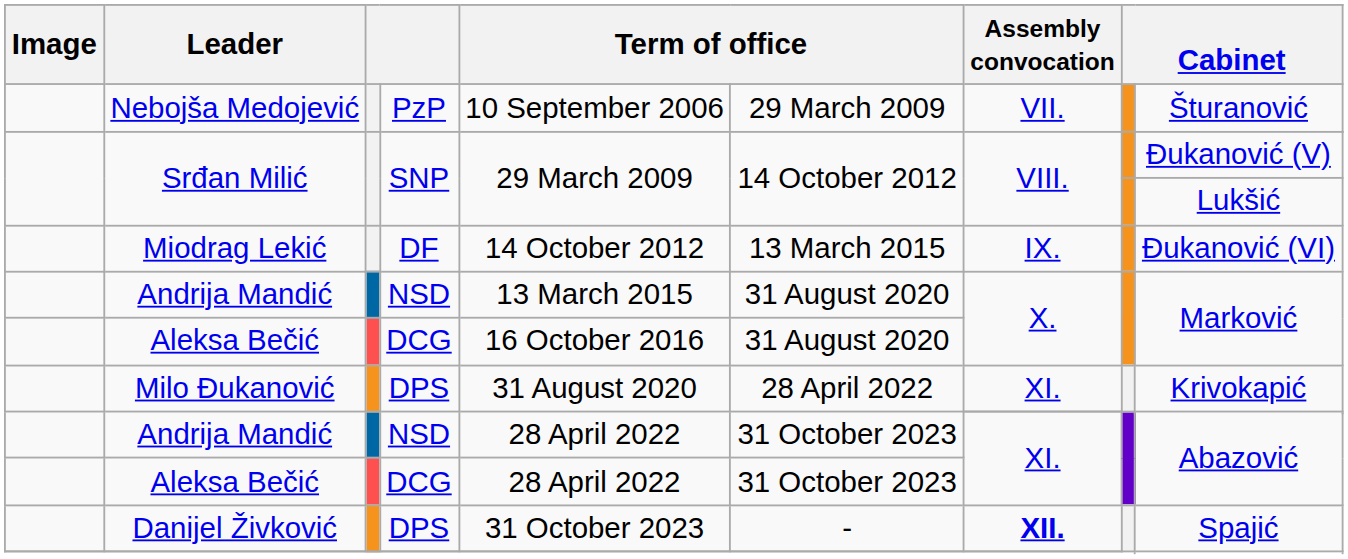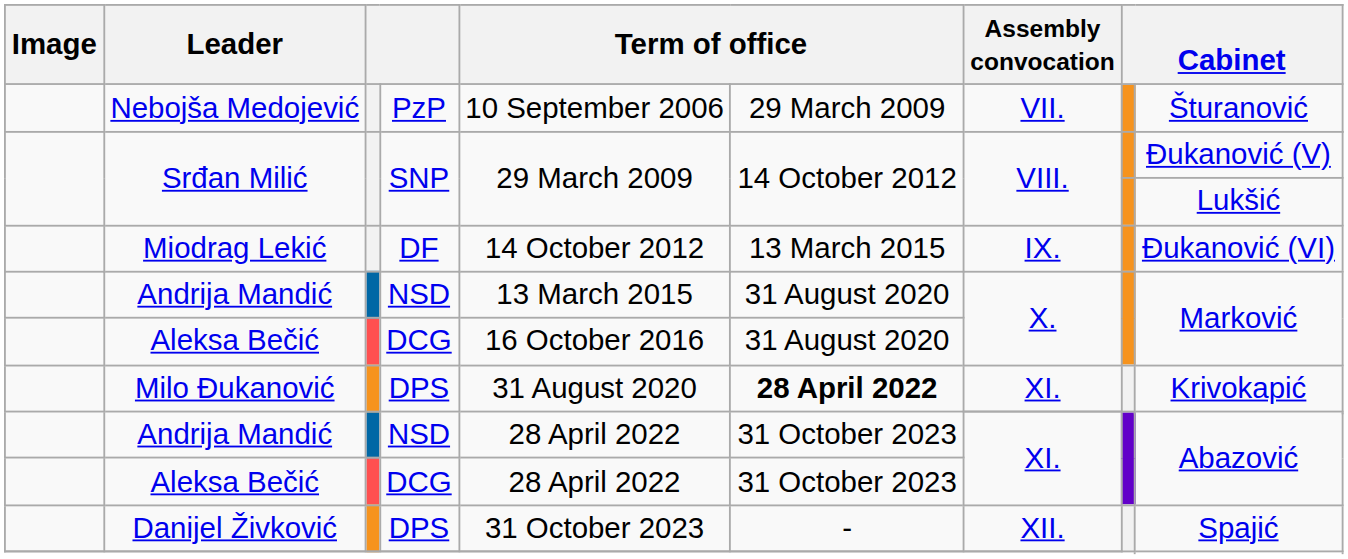(847, 387) normal -> (847, 387) bold
(1043, 527) bold -> (1043, 527) normal
